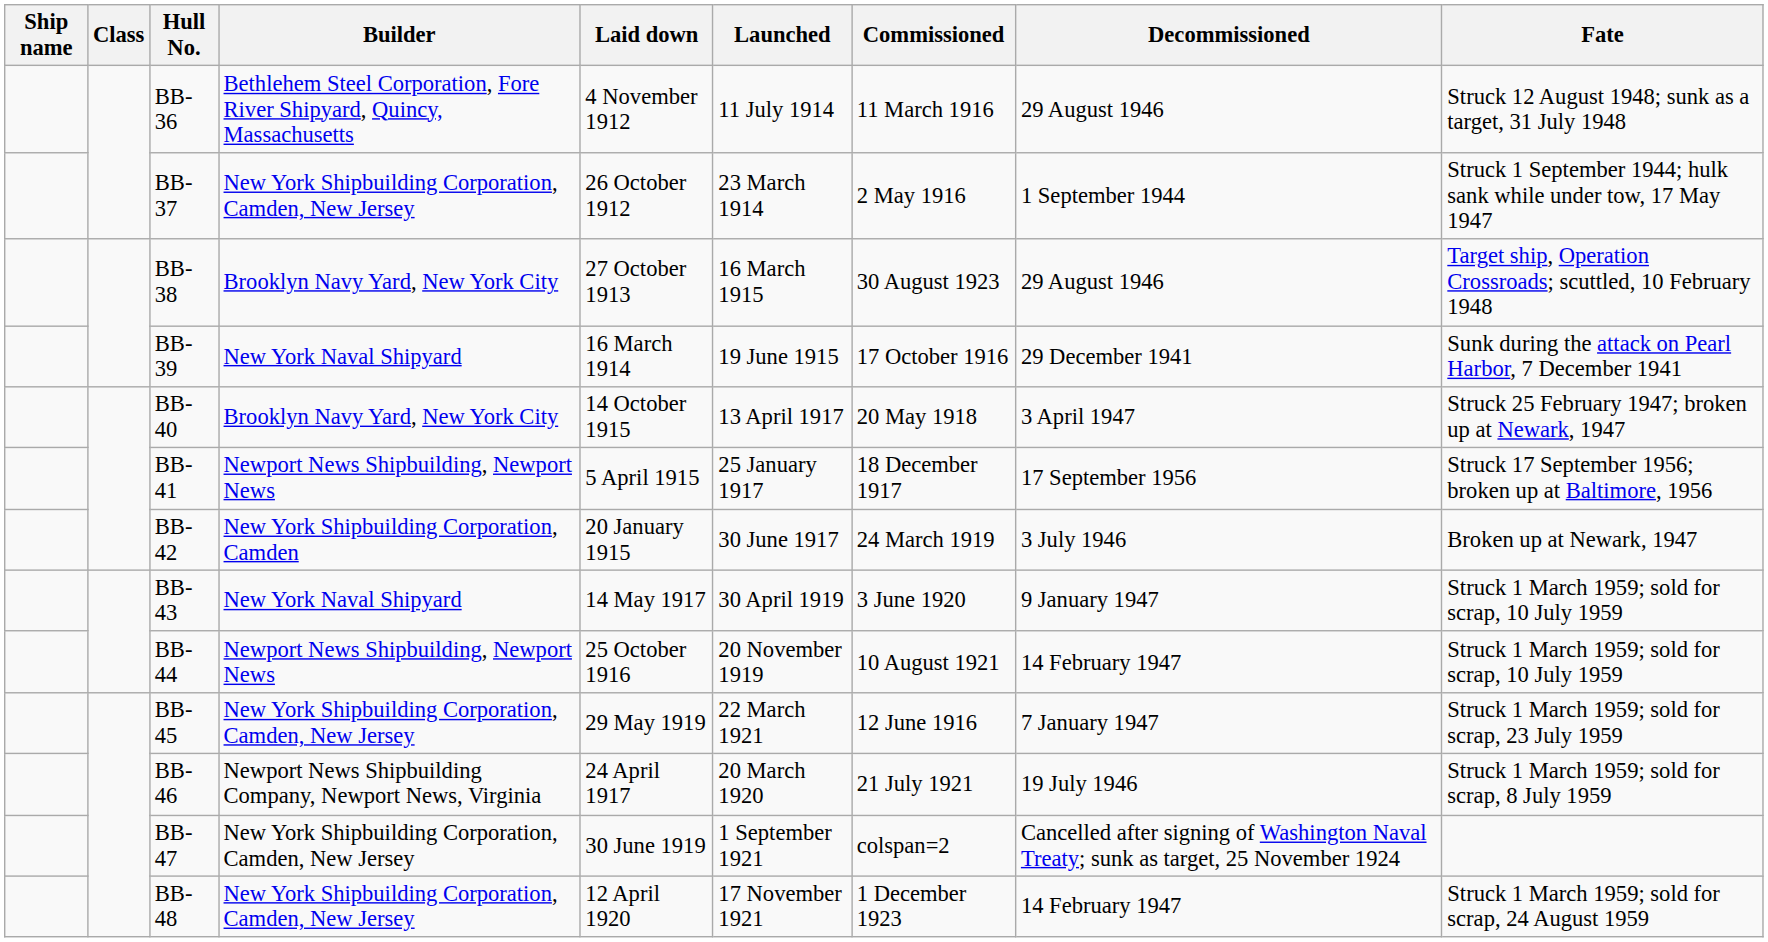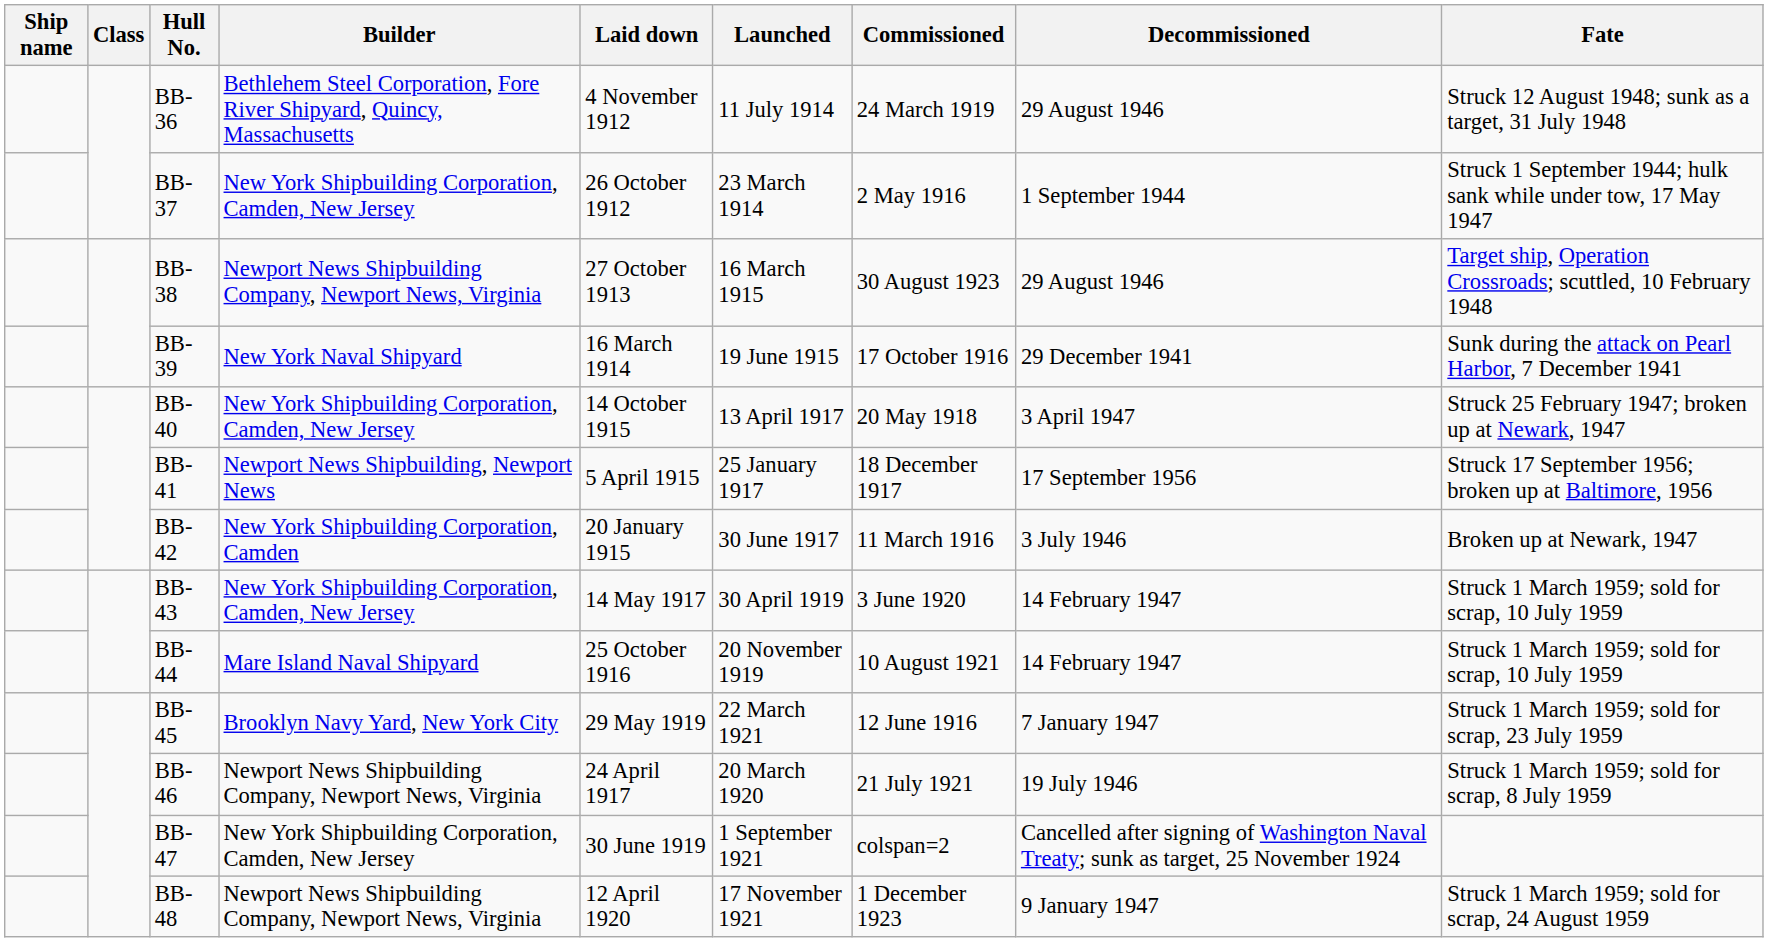(925, 108) 11 March 1916 -> (926, 108) 24 March 1919
(391, 282) Brooklyn Navy Yard, New York City -> (382, 282) Newport News Shipbuilding Company, Newport News, Virginia
(391, 417) Brooklyn Navy Yard, New York City -> (391, 417) New York Shipbuilding Corporation, Camden, New Jersey
(926, 539) 24 March 1919 -> (925, 539) 11 March 1916
(343, 600) New York Naval Shipyard -> (391, 600) New York Shipbuilding Corporation, Camden, New Jersey
(1090, 600) 9 January 1947 -> (1101, 600) 14 February 1947
(398, 661) Newport News Shipbuilding, Newport News -> (351, 661) Mare Island Naval Shipyard
(391, 722) New York Shipbuilding Corporation, Camden, New Jersey -> (391, 722) Brooklyn Navy Yard, New York City
(391, 906) New York Shipbuilding Corporation, Camden, New Jersey -> (382, 906) Newport News Shipbuilding Company, Newport News, Virginia
(1101, 906) 14 February 1947 -> (1090, 906) 9 January 1947
